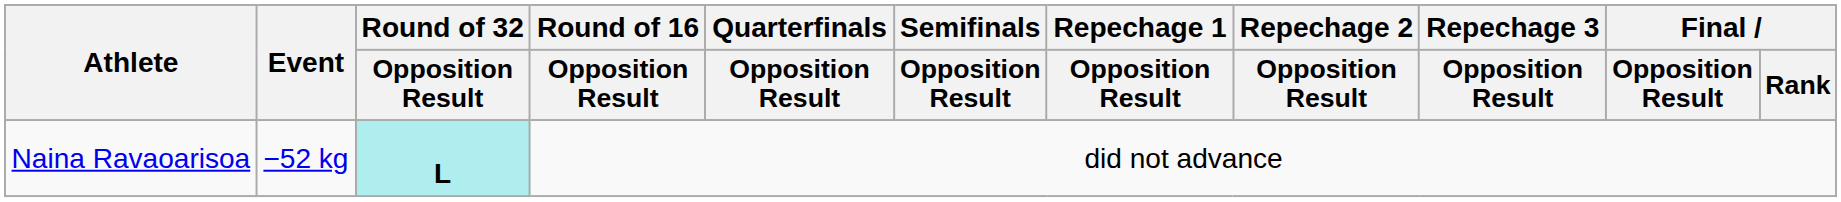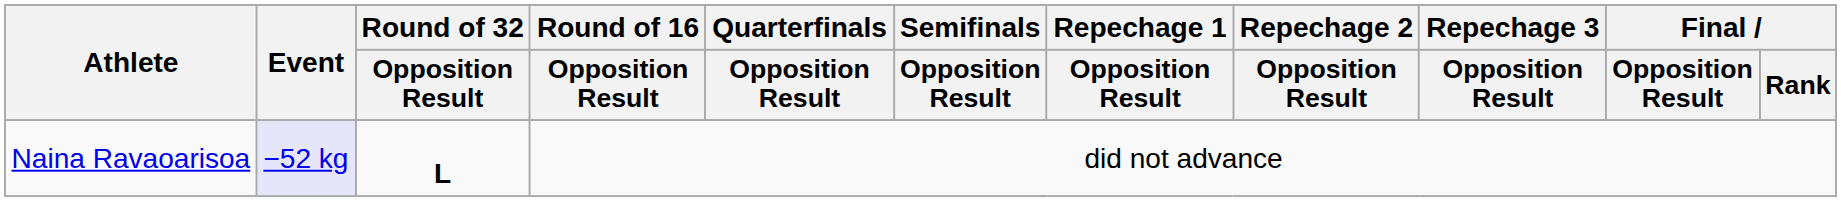(306, 159) no background -> (306, 159) lavender background
(443, 174) paleturquoise background -> (443, 174) no background
